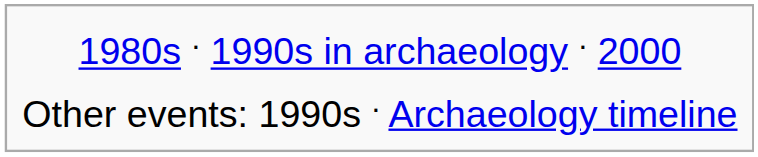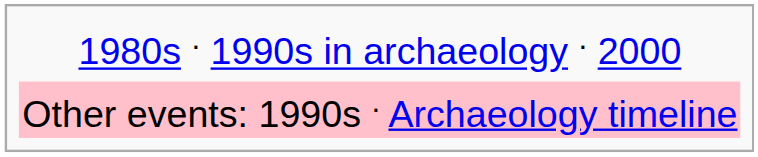(380, 108) no background -> (380, 108) pink background
